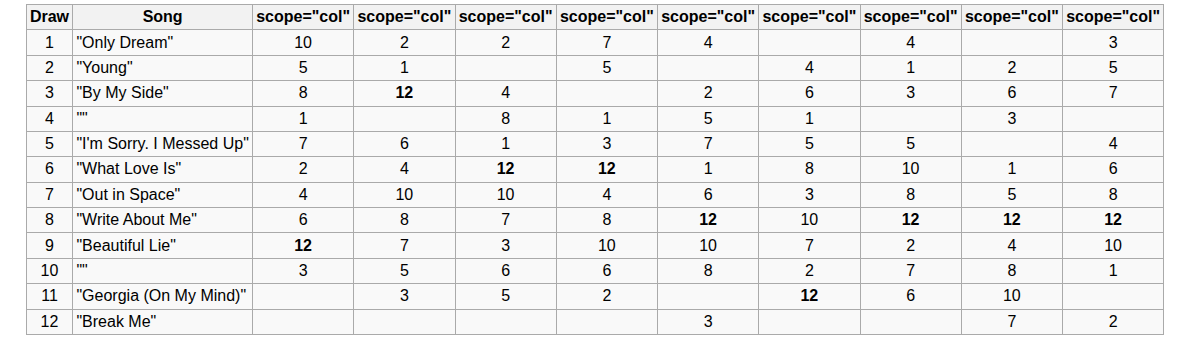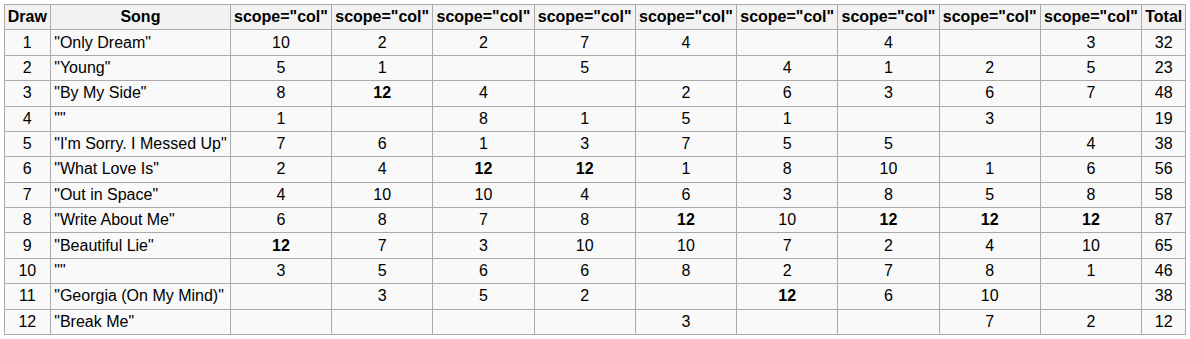+ column: (1164, 17)
